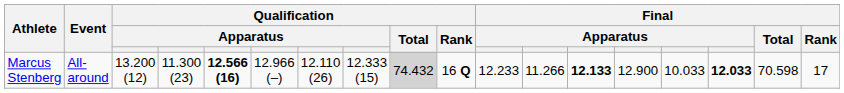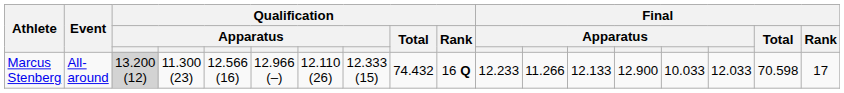(135, 70) no background -> (135, 70) lightgrey background
(228, 70) bold -> (228, 70) normal
(413, 70) lightgrey background -> (413, 70) no background
(591, 70) bold -> (591, 70) normal
(731, 70) bold -> (731, 70) normal
